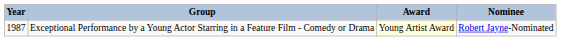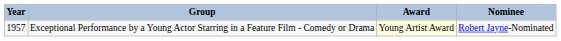(16, 28) 1987 -> (16, 28) 1957
